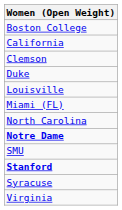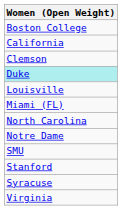(18, 74) no background -> (18, 74) paleturquoise background
(35, 136) bold -> (35, 136) normal
(29, 167) bold -> (29, 167) normal
